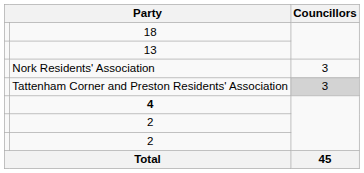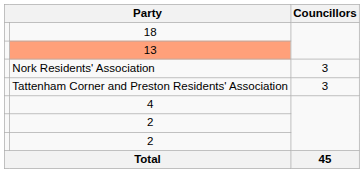(150, 50) no background -> (150, 50) lightsalmon background
(325, 86) lightgrey background -> (325, 86) no background
(150, 104) bold -> (150, 104) normal
